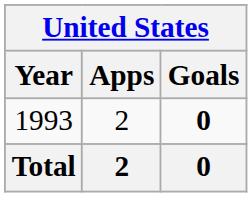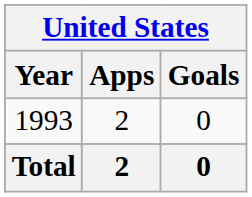(204, 120) bold -> (204, 120) normal
